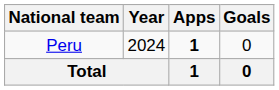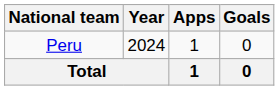(194, 44) bold -> (194, 44) normal
